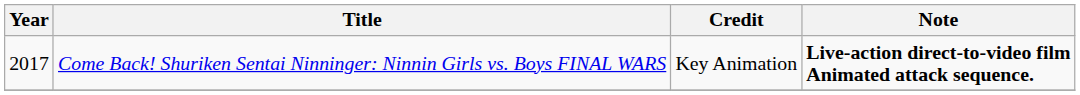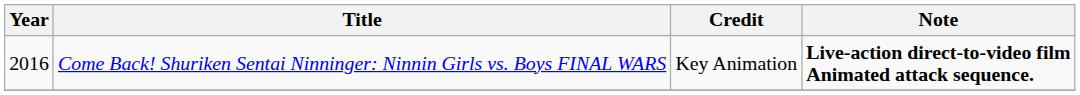(29, 62) 2017 -> (29, 62) 2016
